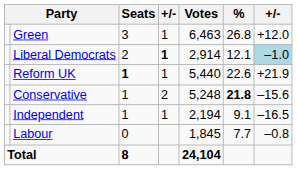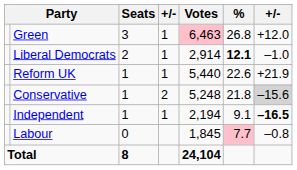(205, 34) no background -> (205, 34) pink background
(165, 54) bold -> (165, 54) normal
(239, 54) normal -> (239, 54) bold
(277, 54) lightblue background -> (277, 54) no background
(125, 74) bold -> (125, 74) normal
(239, 94) bold -> (239, 94) normal
(273, 94) no background -> (273, 94) lightgrey background
(273, 114) normal -> (273, 114) bold
(242, 134) no background -> (242, 134) pink background
